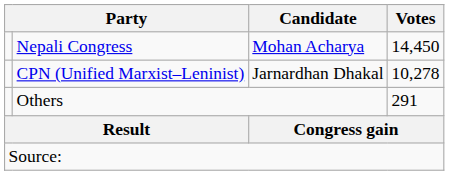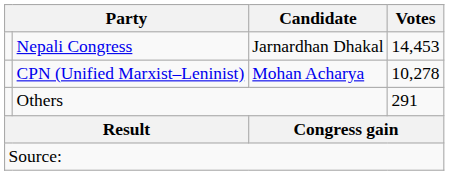(308, 45) Mohan Acharya -> (318, 45) Jarnardhan Dhakal
(416, 45) 14,450 -> (416, 45) 14,453
(318, 73) Jarnardhan Dhakal -> (308, 73) Mohan Acharya
